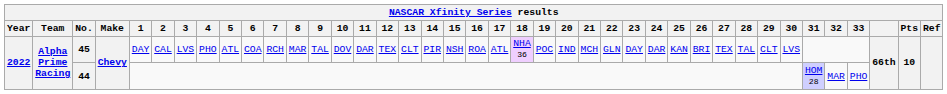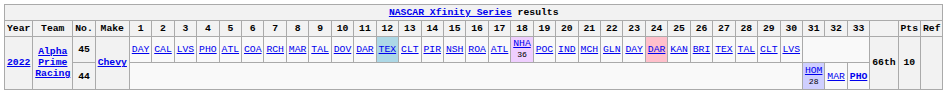(387, 49) no background -> (387, 49) lightblue background
(657, 49) no background -> (657, 49) pink background
(859, 76) normal -> (859, 76) bold
